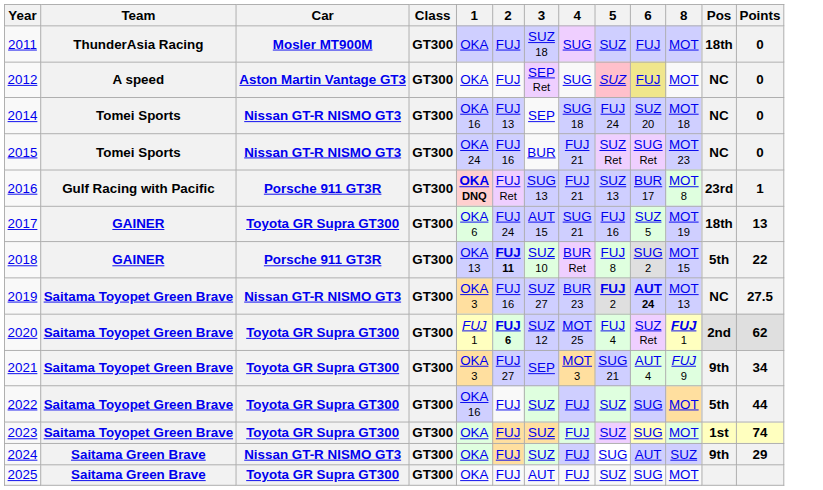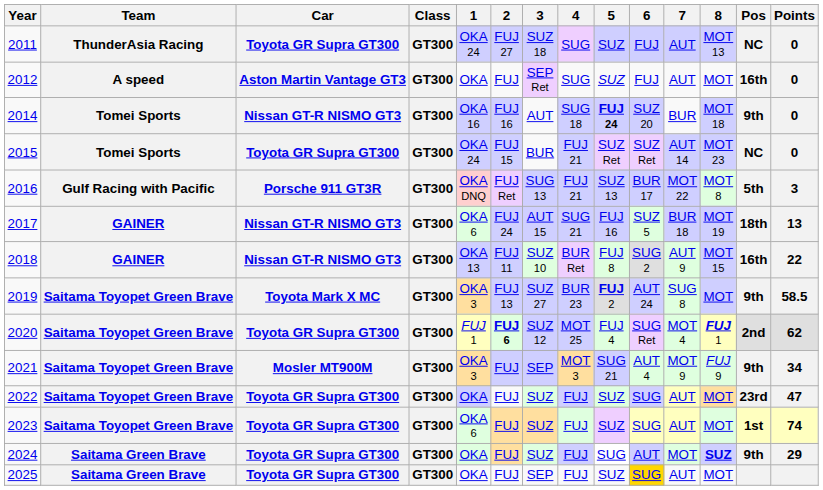+ column: (682, 15)
(323, 44) Mosler MT900M -> (323, 44) Toyota GR Supra GT300
(474, 44) OKA -> (474, 44) OKA 24
(508, 44) FUJ -> (507, 44) FUJ 27
(684, 44) MOT -> (718, 44) MOT 13
(719, 44) 18th -> (754, 44) NC
(613, 80) pink background -> (611, 80) no background
(648, 80) khaki background -> (647, 80) no background
(719, 80) NC -> (754, 80) 16th
(508, 116) FUJ 13 -> (507, 116) FUJ 16
(542, 116) SEP -> (540, 116) AUT
(613, 116) normal -> (611, 116) bold
(719, 116) NC -> (754, 116) 9th
(323, 152) Nissan GT-R NISMO GT3 -> (323, 152) Toyota GR Supra GT300
(508, 152) FUJ 16 -> (507, 152) FUJ 15
(648, 152) SUG Ret -> (647, 152) SUZ Ret
(474, 188) bold -> (474, 188) normal
(719, 188) 23rd -> (754, 188) 5th
(760, 188) 1 -> (794, 188) 3
(323, 224) Toyota GR Supra GT300 -> (323, 224) Nissan GT-R NISMO GT3
(323, 260) Porsche 911 GT3R -> (323, 260) Nissan GT-R NISMO GT3
(508, 260) bold -> (507, 260) normal
(719, 260) 5th -> (754, 260) 16th
(323, 296) Nissan GT-R NISMO GT3 -> (323, 296) Toyota Mark X MC
(508, 296) FUJ 16 -> (507, 296) FUJ 13
(648, 296) bold -> (647, 296) normal
(684, 296) MOT 13 -> (718, 296) MOT
(719, 296) NC -> (754, 296) 9th
(760, 296) 27.5 -> (794, 296) 58.5
(648, 332) SUZ Ret -> (647, 332) SUG Ret
(323, 368) Toyota GR Supra GT300 -> (323, 368) Mosler MT900M
(508, 368) FUJ 27 -> (507, 368) FUJ
(474, 404) OKA 16 -> (474, 397) OKA
(719, 404) 5th -> (754, 397) 23rd
(760, 404) 44 -> (794, 397) 47
(474, 433) OKA -> (474, 426) OKA 6
(323, 454) Nissan GT-R NISMO GT3 -> (323, 454) Toyota GR Supra GT300
(684, 454) normal -> (718, 454) bold
(542, 475) AUT -> (540, 475) SEP
(648, 475) no background -> (647, 475) gold background
